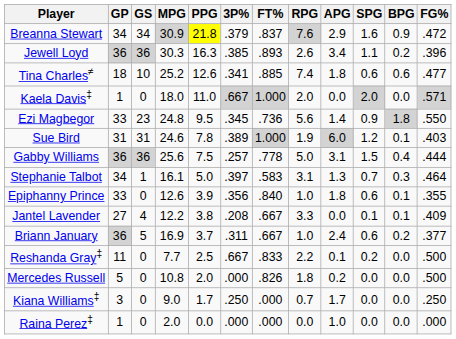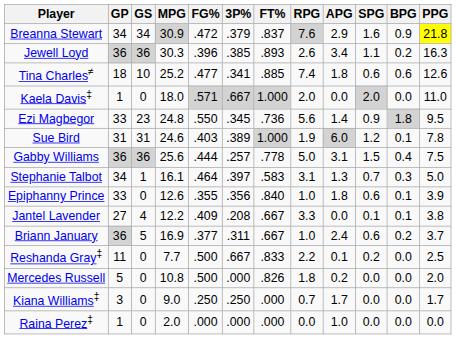columns swapped: (434, 14) <-> (205, 14)
